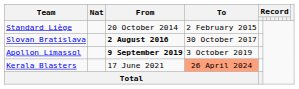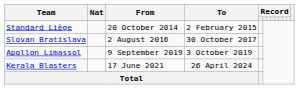(138, 40) bold -> (138, 40) normal
(145, 53) bold -> (145, 53) normal
(222, 65) lightsalmon background -> (222, 65) no background
